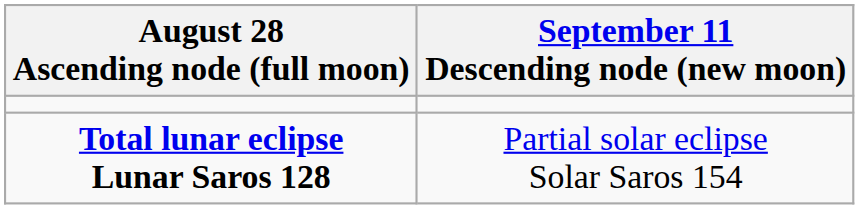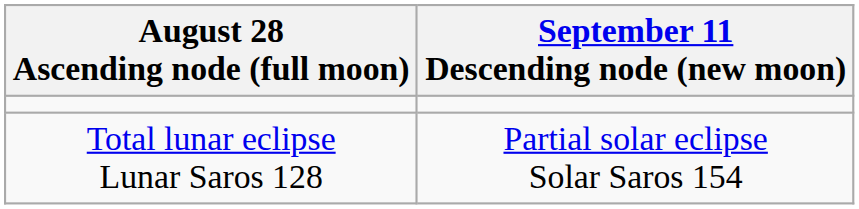(211, 157) bold -> (211, 157) normal
